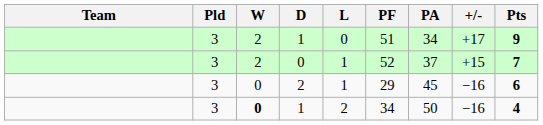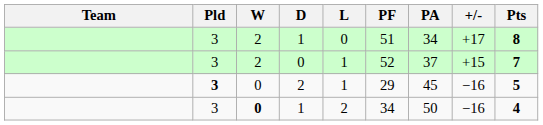(517, 39) 9 -> (517, 39) 8
(215, 85) normal -> (215, 85) bold
(517, 85) 6 -> (517, 85) 5
